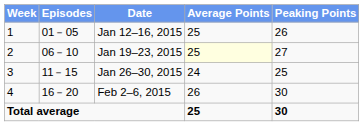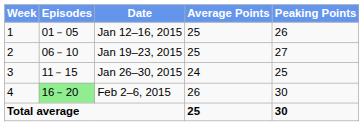(194, 52) lightyellow background -> (194, 52) no background
(60, 92) no background -> (60, 92) lightgreen background
